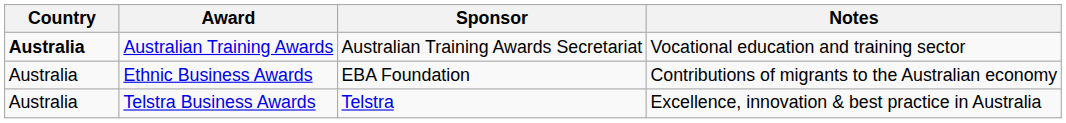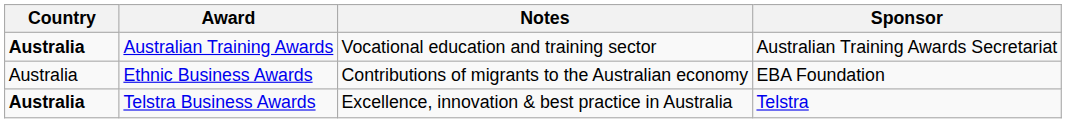columns swapped: (492, 18) <-> (854, 18)
(43, 103) normal -> (47, 103) bold
